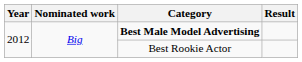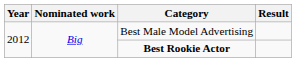(190, 31) bold -> (187, 31) normal
(190, 48) normal -> (187, 48) bold
